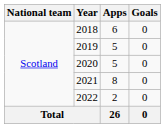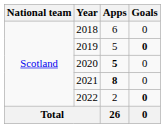(145, 47) normal -> (145, 47) bold
(115, 64) normal -> (115, 64) bold
(115, 81) normal -> (115, 81) bold
(145, 98) normal -> (145, 98) bold
